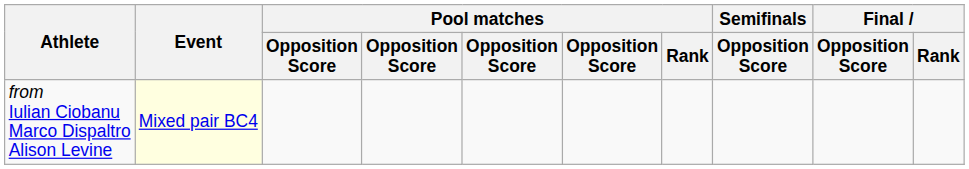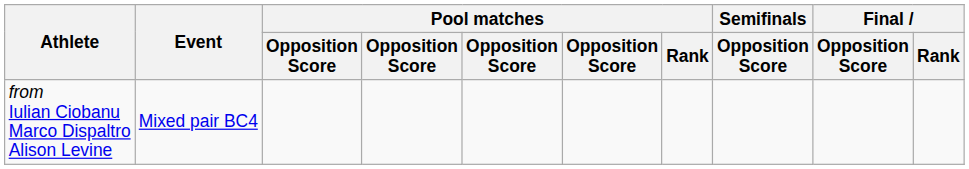(198, 122) lightyellow background -> (198, 122) no background
